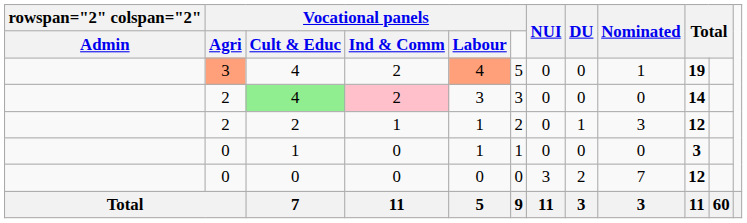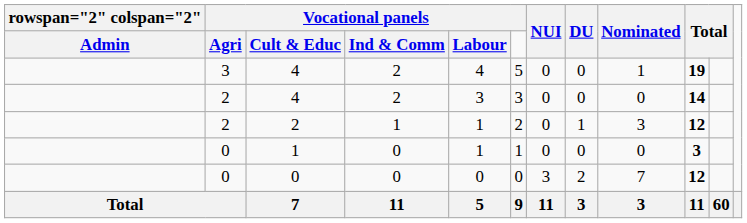(225, 71) lightsalmon background -> (225, 71) no background
(480, 71) lightsalmon background -> (480, 71) no background
(295, 97) lightgreen background -> (295, 97) no background
(397, 97) pink background -> (397, 97) no background
